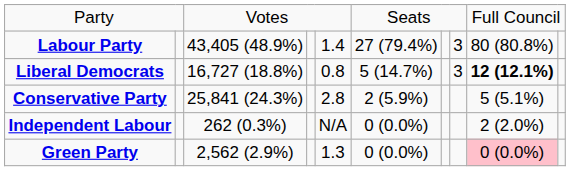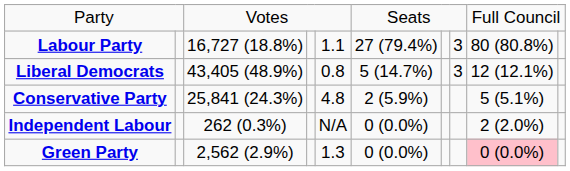(245, 44) 43,405 (48.9%) -> (245, 44) 16,727 (18.8%)
(333, 44) 1.4 -> (333, 44) 1.1
(245, 71) 16,727 (18.8%) -> (245, 71) 43,405 (48.9%)
(512, 71) bold -> (512, 71) normal
(333, 98) 2.8 -> (333, 98) 4.8
